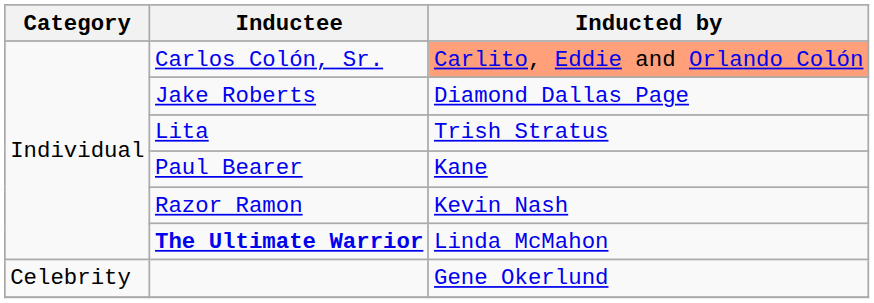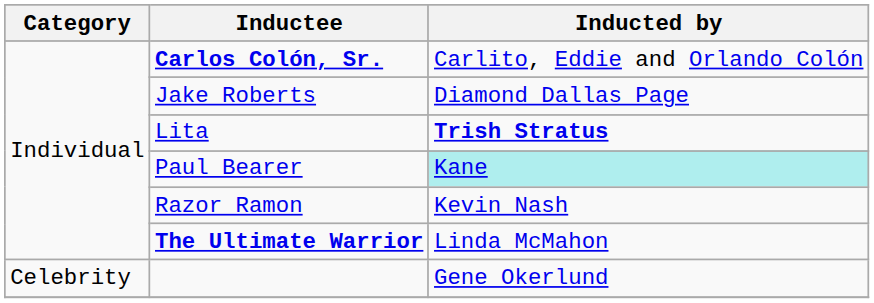(269, 60) normal -> (269, 60) bold
(649, 60) lightsalmon background -> (649, 60) no background
(521, 132) normal -> (521, 132) bold
(461, 169) no background -> (461, 169) paleturquoise background
